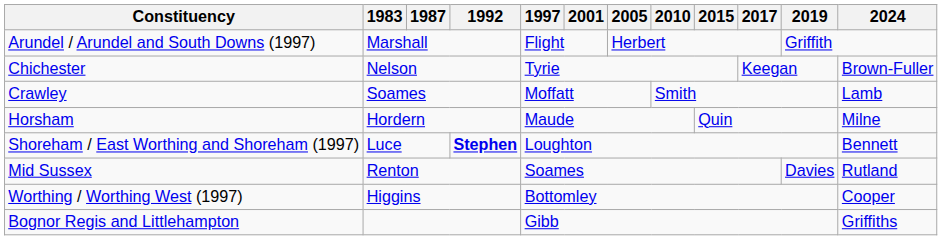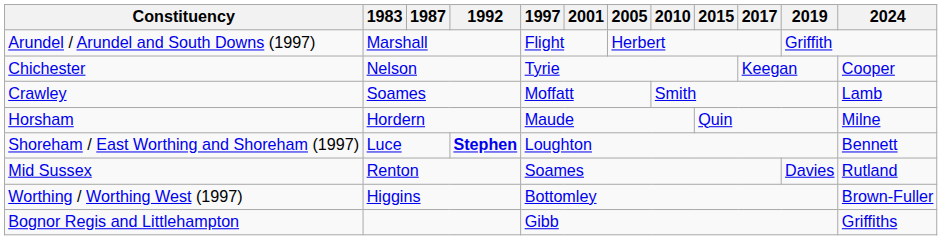(888, 68) Brown-Fuller -> (868, 68) Cooper
(868, 196) Cooper -> (888, 196) Brown-Fuller
